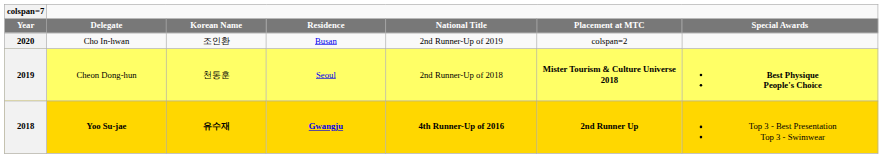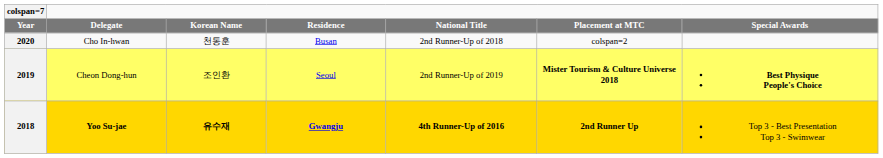(216, 40) 조인환 -> (216, 40) 천동훈
(461, 40) 2nd Runner-Up of 2019 -> (461, 40) 2nd Runner-Up of 2018
(216, 74) 천동훈 -> (216, 74) 조인환
(461, 74) 2nd Runner-Up of 2018 -> (461, 74) 2nd Runner-Up of 2019
